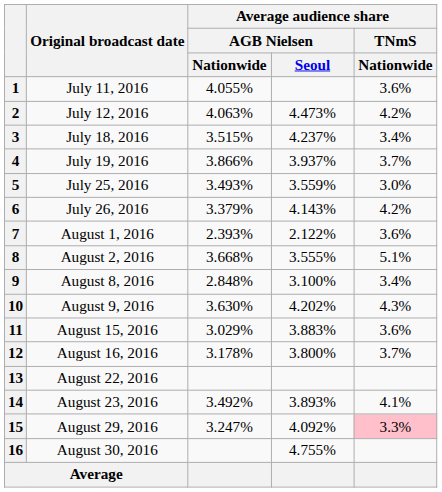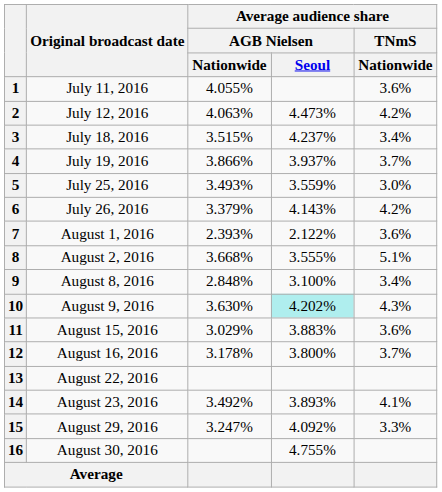(312, 305) no background -> (312, 305) paleturquoise background
(395, 426) pink background -> (395, 426) no background
